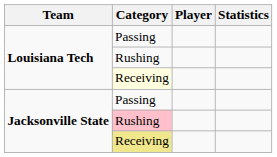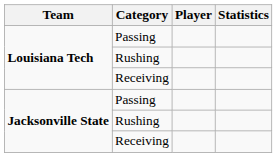(142, 78) lightyellow background -> (142, 78) no background
(137, 120) pink background -> (137, 120) no background
(142, 141) khaki background -> (142, 141) no background
